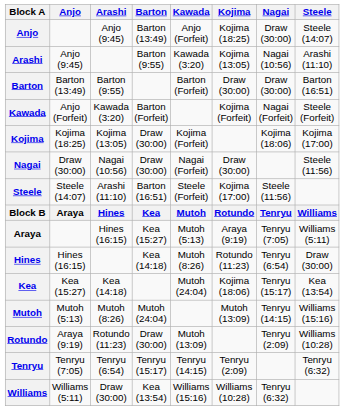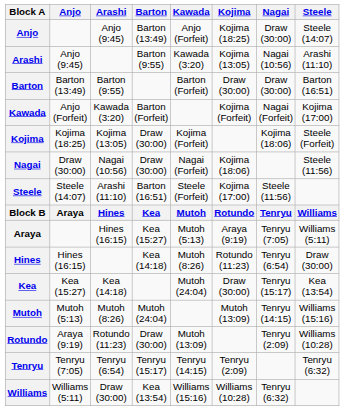(317, 112) Steele (Forfeit) -> (317, 112) Kojima (17:00)
(317, 139) Kojima (17:00) -> (317, 139) Steele (Forfeit)
(234, 165) Draw (30:00) -> (234, 165) Kojima (18:06)
(234, 286) Kojima (18:06) -> (234, 286) Draw (30:00)
